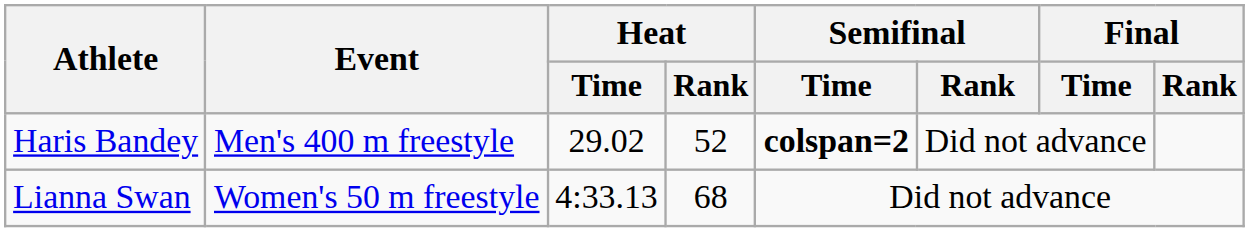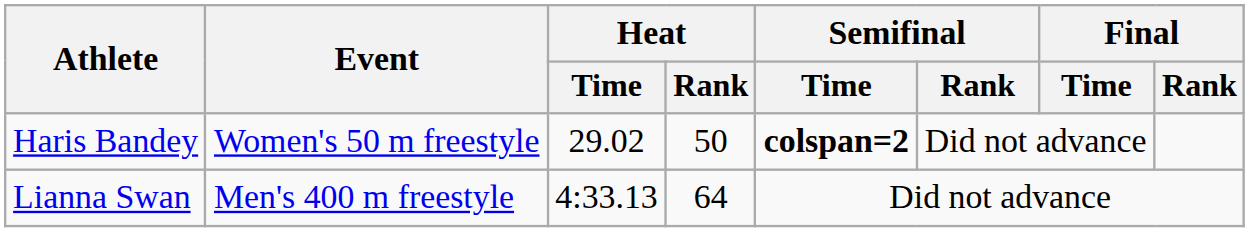(364, 141) Men's 400 m freestyle -> (377, 141) Women's 50 m freestyle
(711, 141) 52 -> (711, 141) 50
(377, 197) Women's 50 m freestyle -> (364, 197) Men's 400 m freestyle
(711, 197) 68 -> (711, 197) 64
